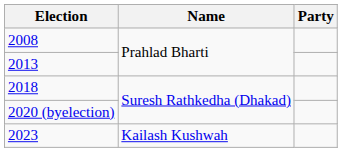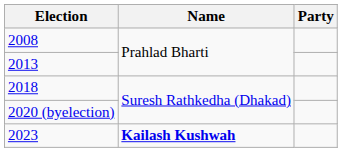(175, 135) normal -> (178, 135) bold
